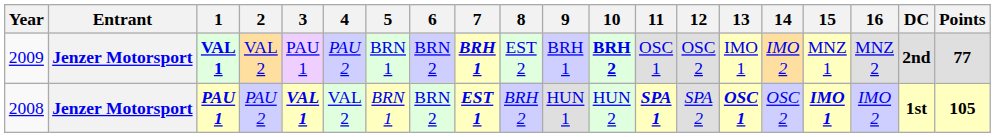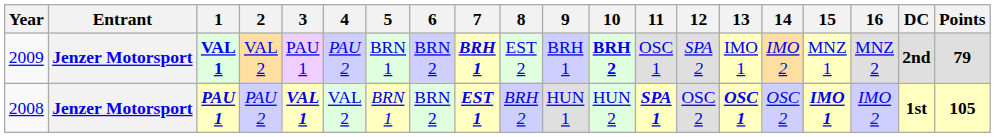(699, 57) OSC 2 -> (699, 57) SPA 2
(962, 57) 77 -> (962, 57) 79
(699, 107) SPA 2 -> (699, 107) OSC 2
